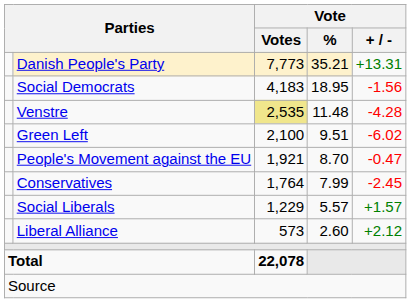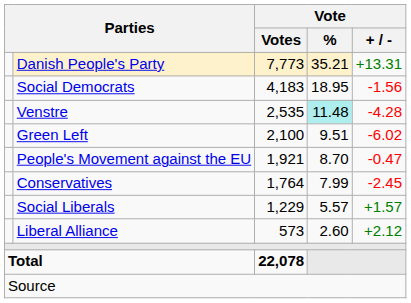(285, 111) khaki background -> (285, 111) no background
(330, 111) no background -> (330, 111) paleturquoise background
